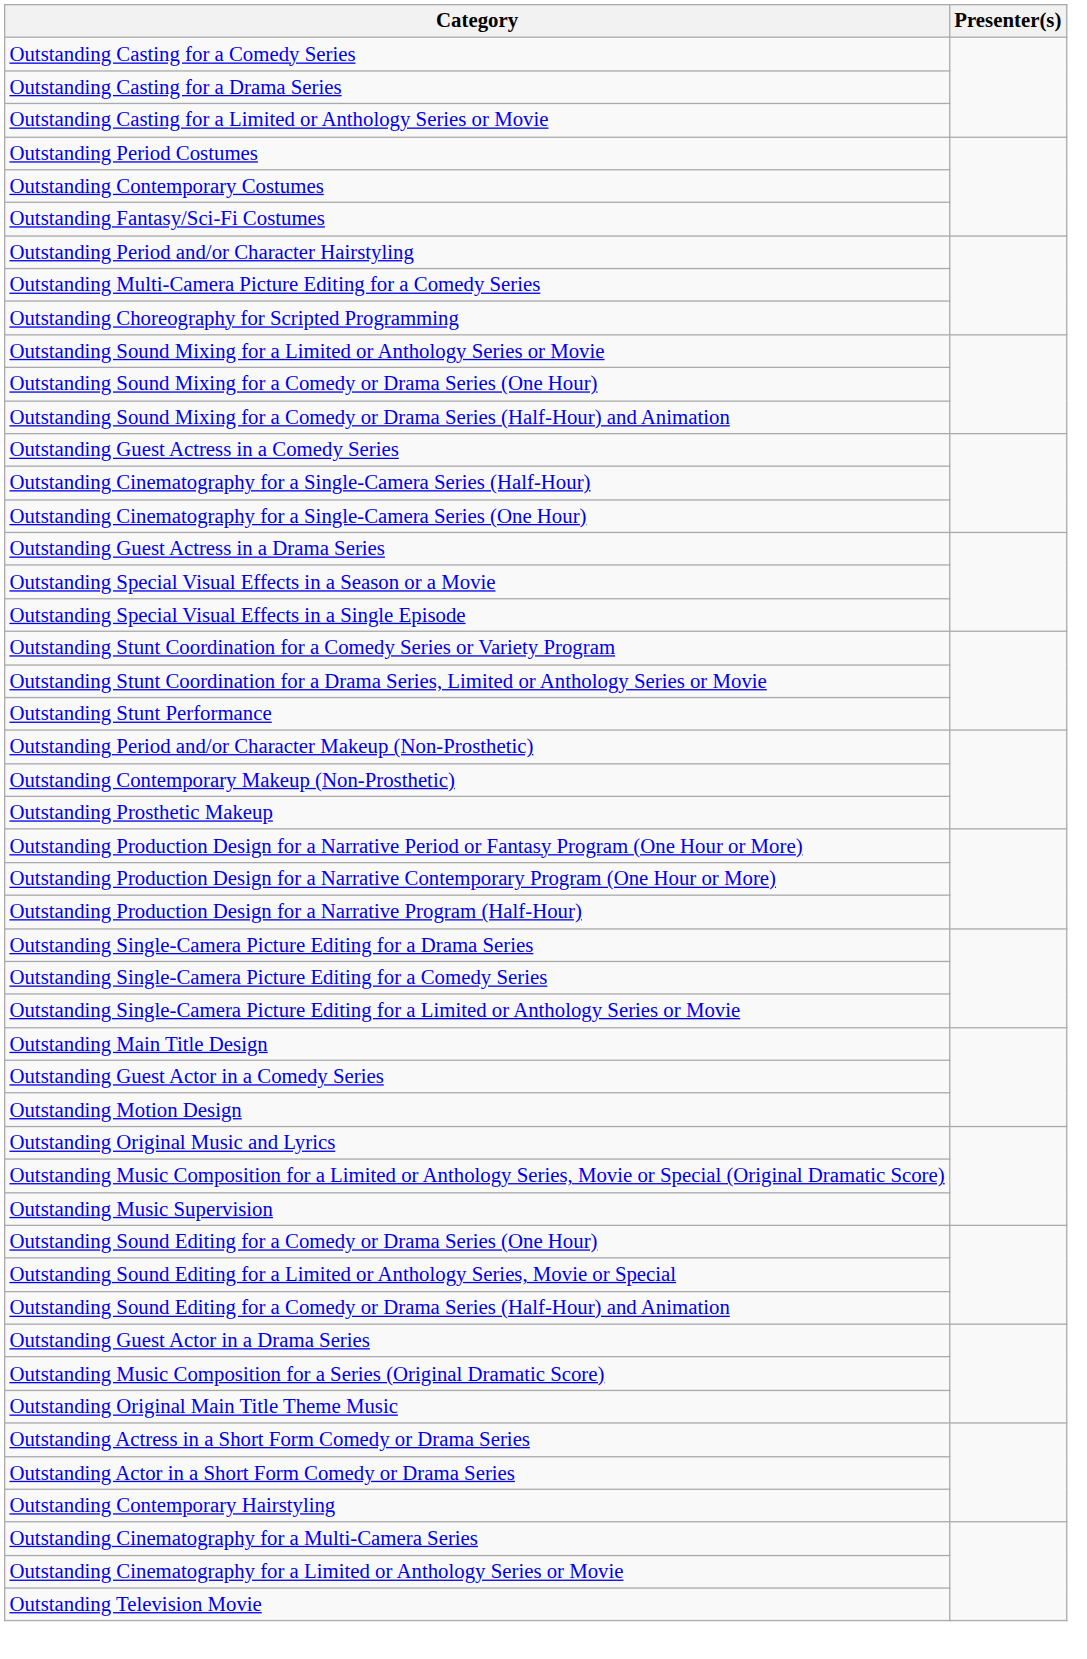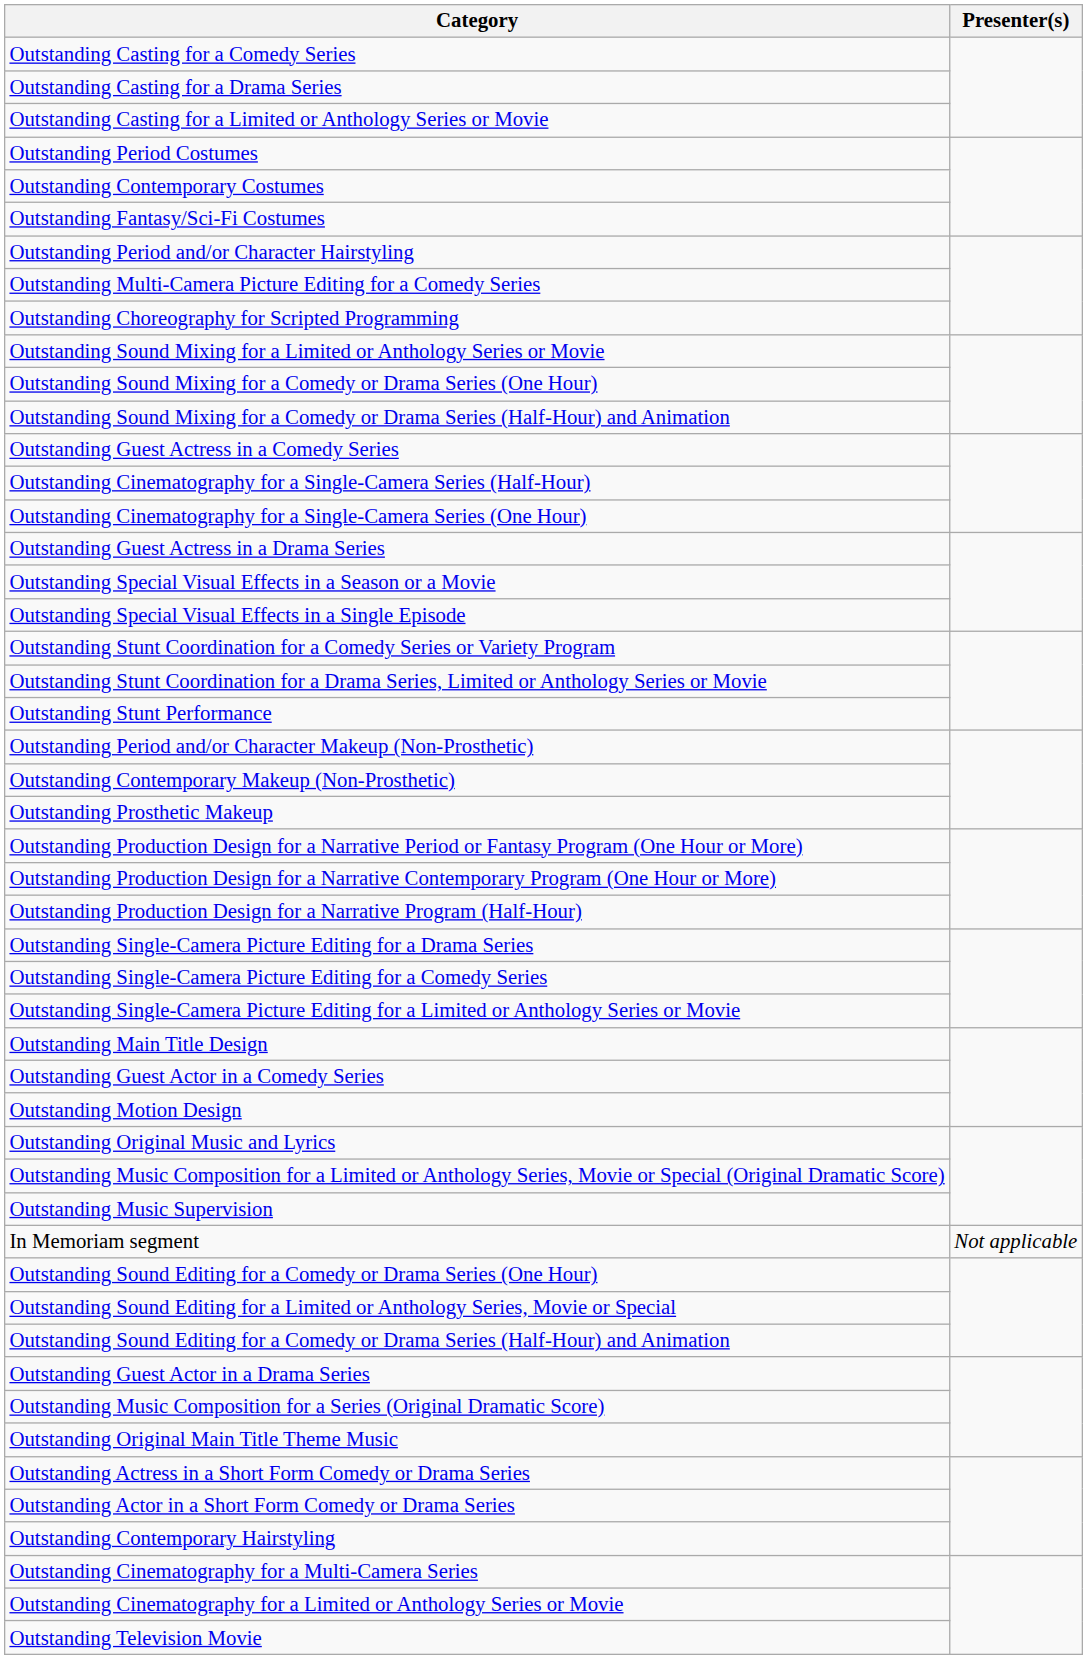+ row: (104, 1241)
